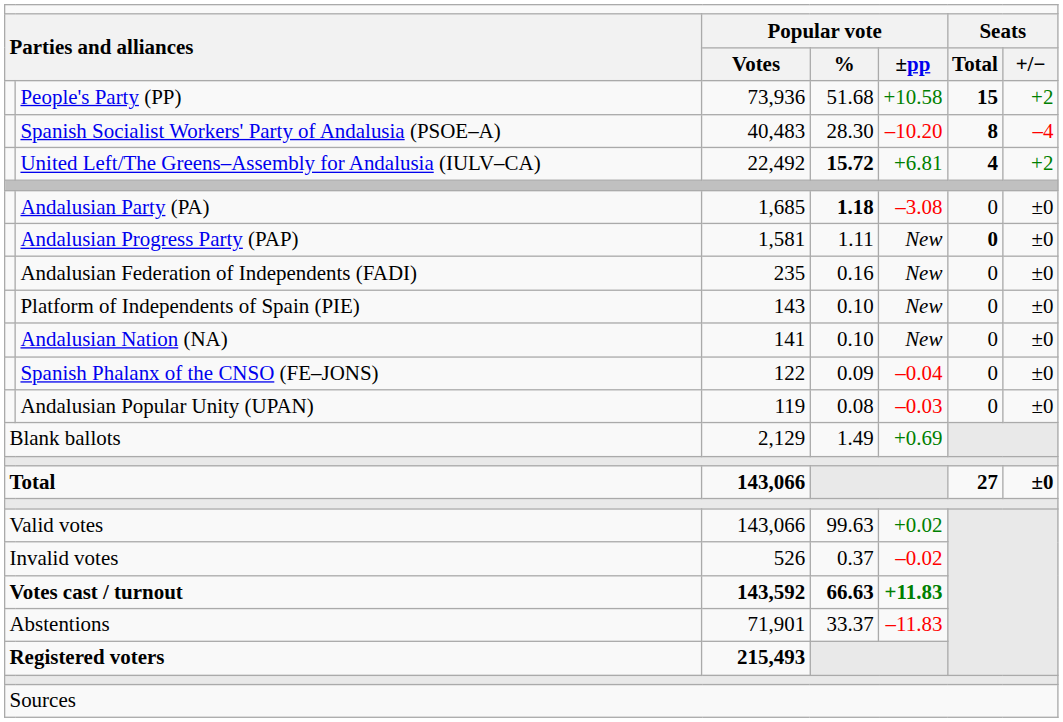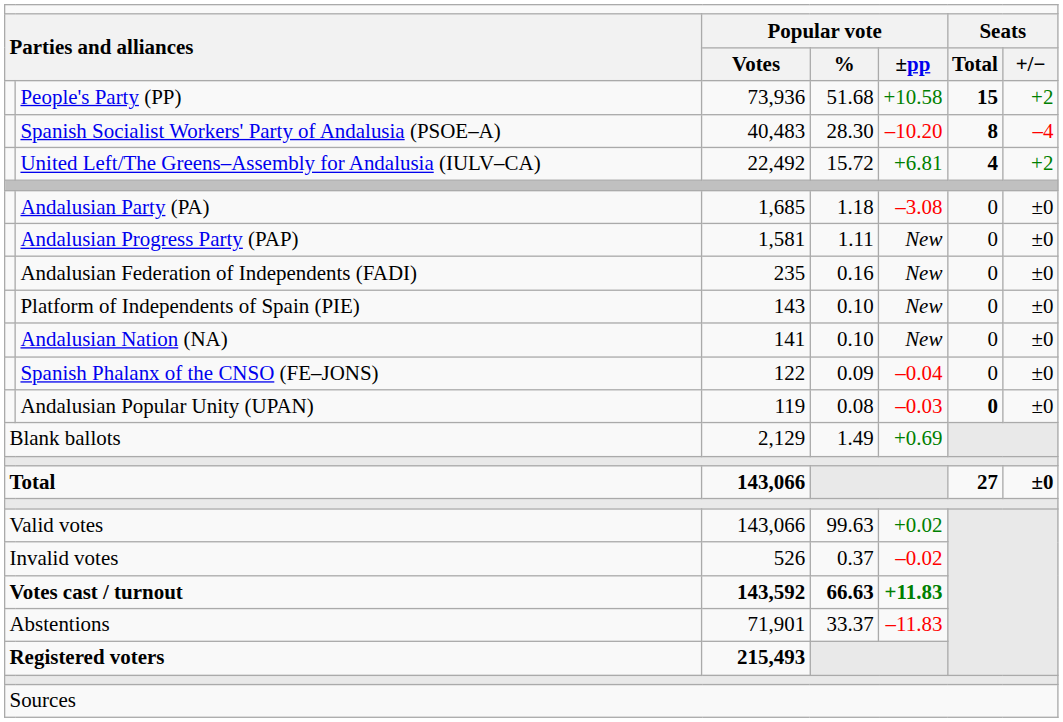(850, 163) bold -> (850, 163) normal
(855, 206) bold -> (855, 206) normal
(993, 239) bold -> (993, 239) normal
(993, 406) normal -> (993, 406) bold
